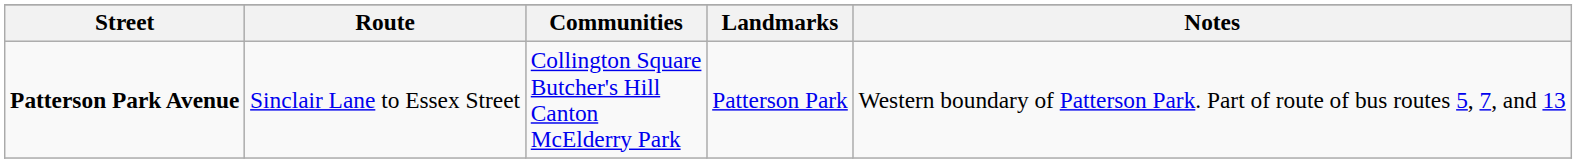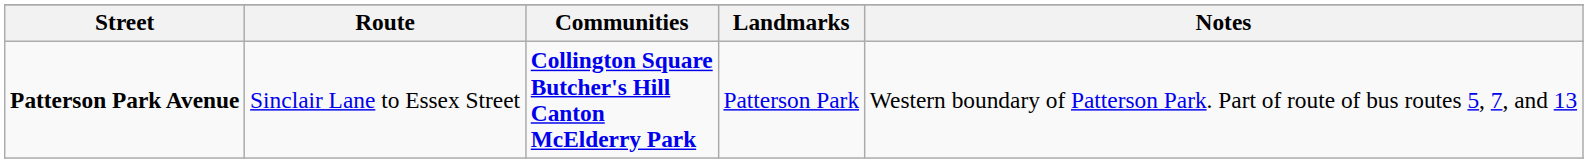(616, 99) normal -> (622, 99) bold
